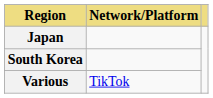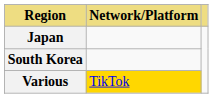(109, 81) no background -> (109, 81) gold background
